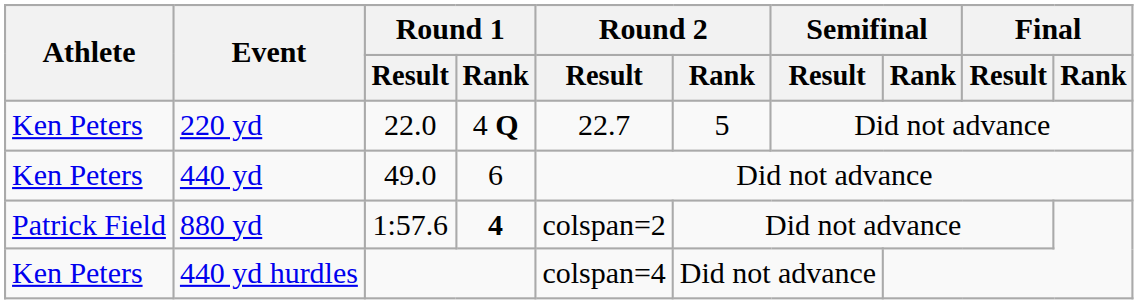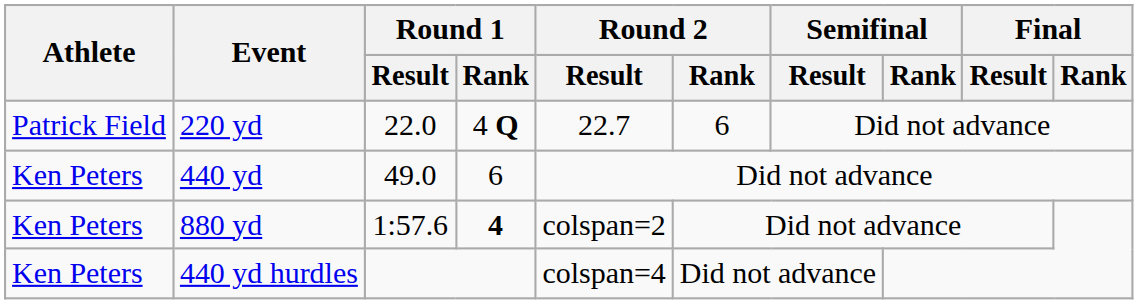(77, 125) Ken Peters -> (89, 125) Patrick Field
(722, 125) 5 -> (722, 125) 6
(89, 224) Patrick Field -> (77, 224) Ken Peters
